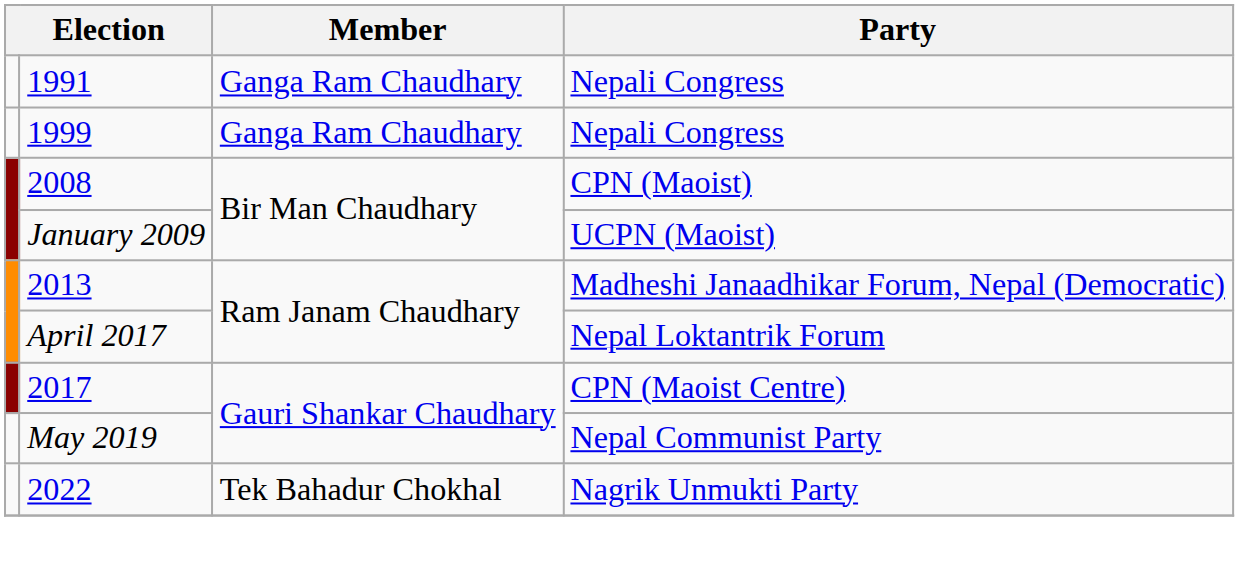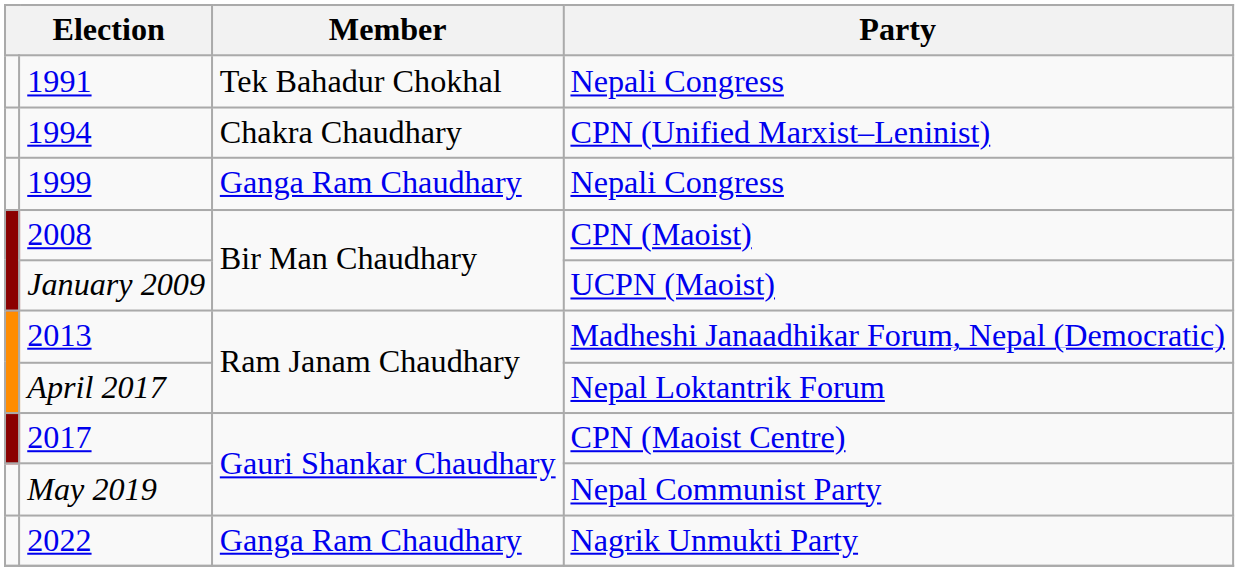(371, 81) Ganga Ram Chaudhary -> (361, 81) Tek Bahadur Chokhal
+ row: (59, 132)
(361, 489) Tek Bahadur Chokhal -> (371, 540) Ganga Ram Chaudhary
